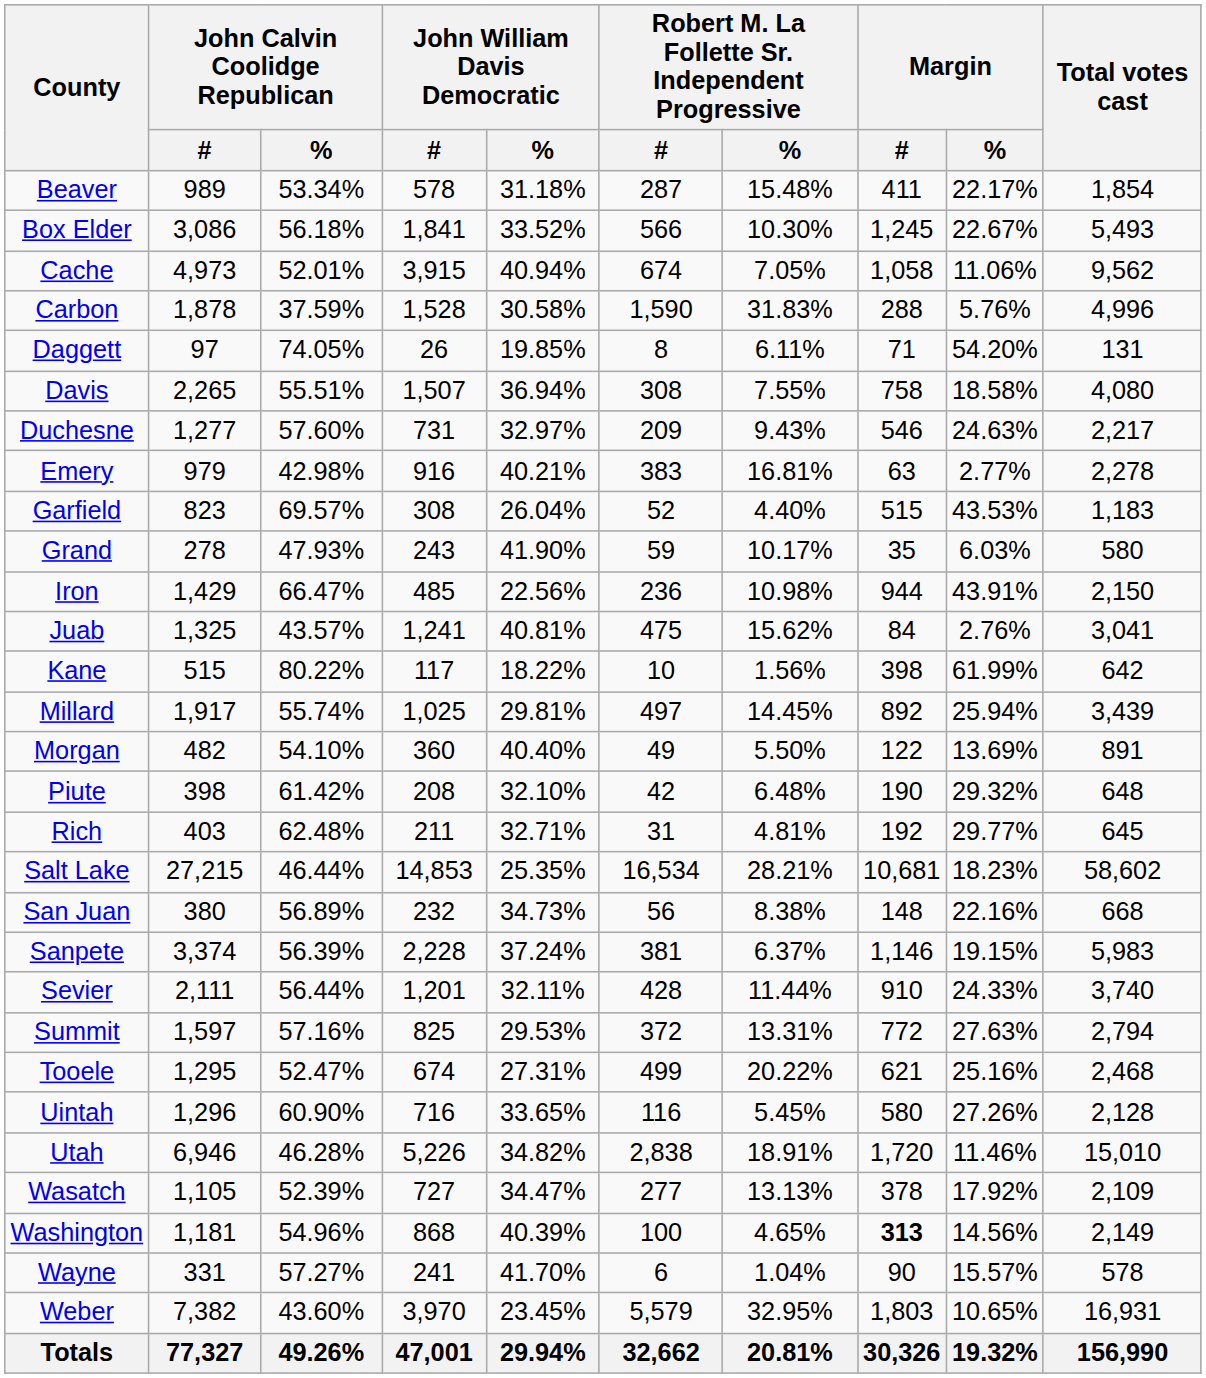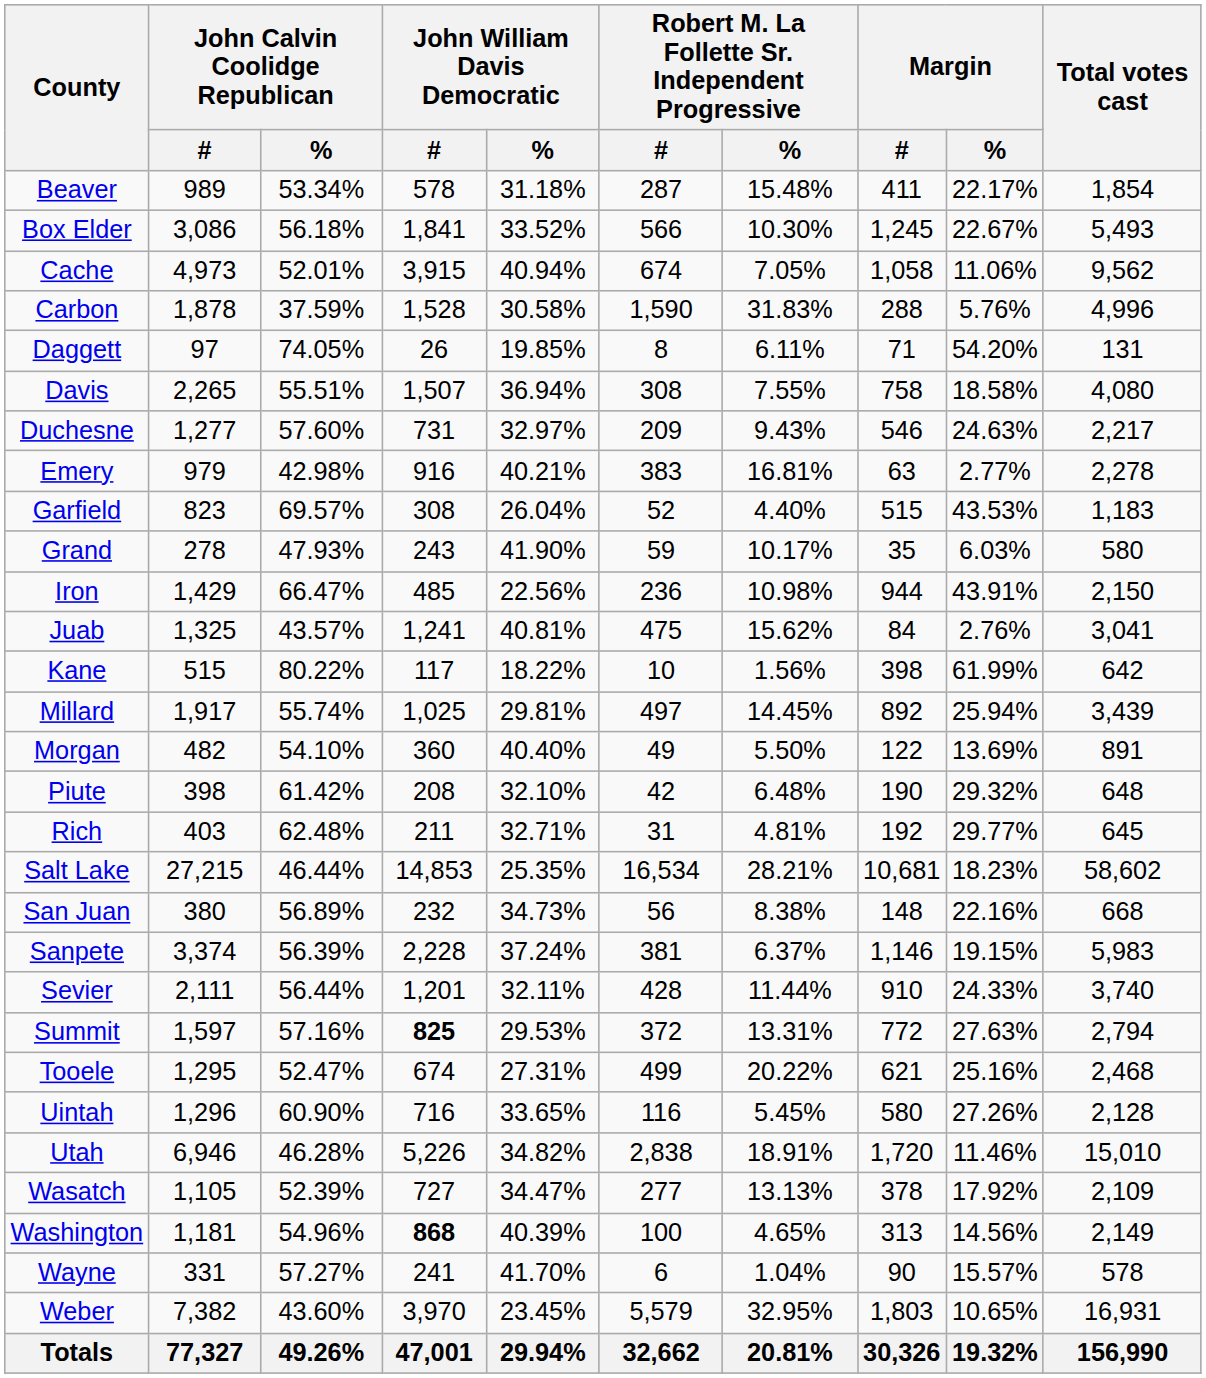(434, 1031) normal -> (434, 1031) bold
(434, 1232) normal -> (434, 1232) bold
(902, 1232) bold -> (902, 1232) normal
